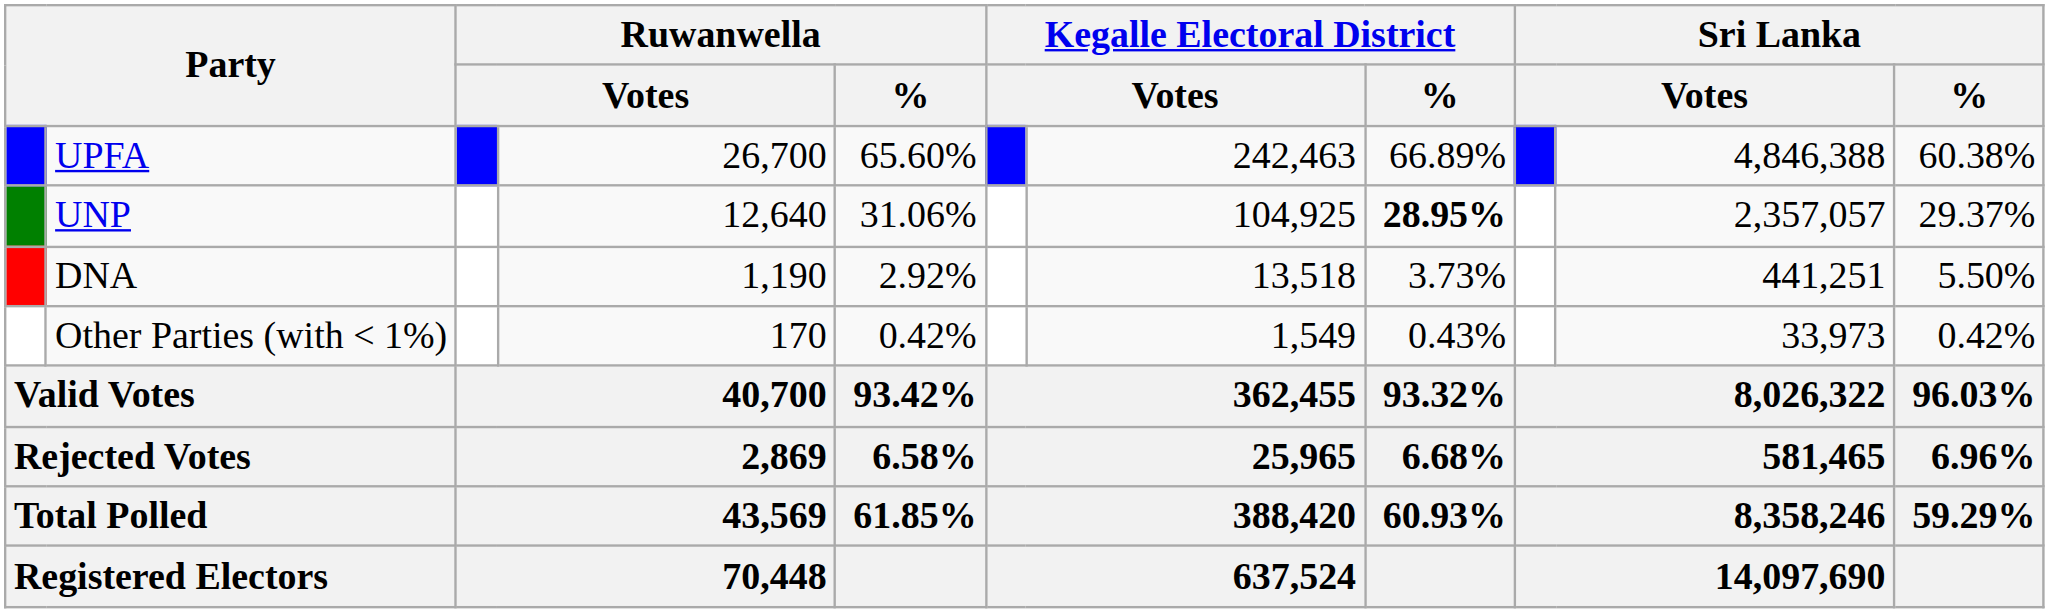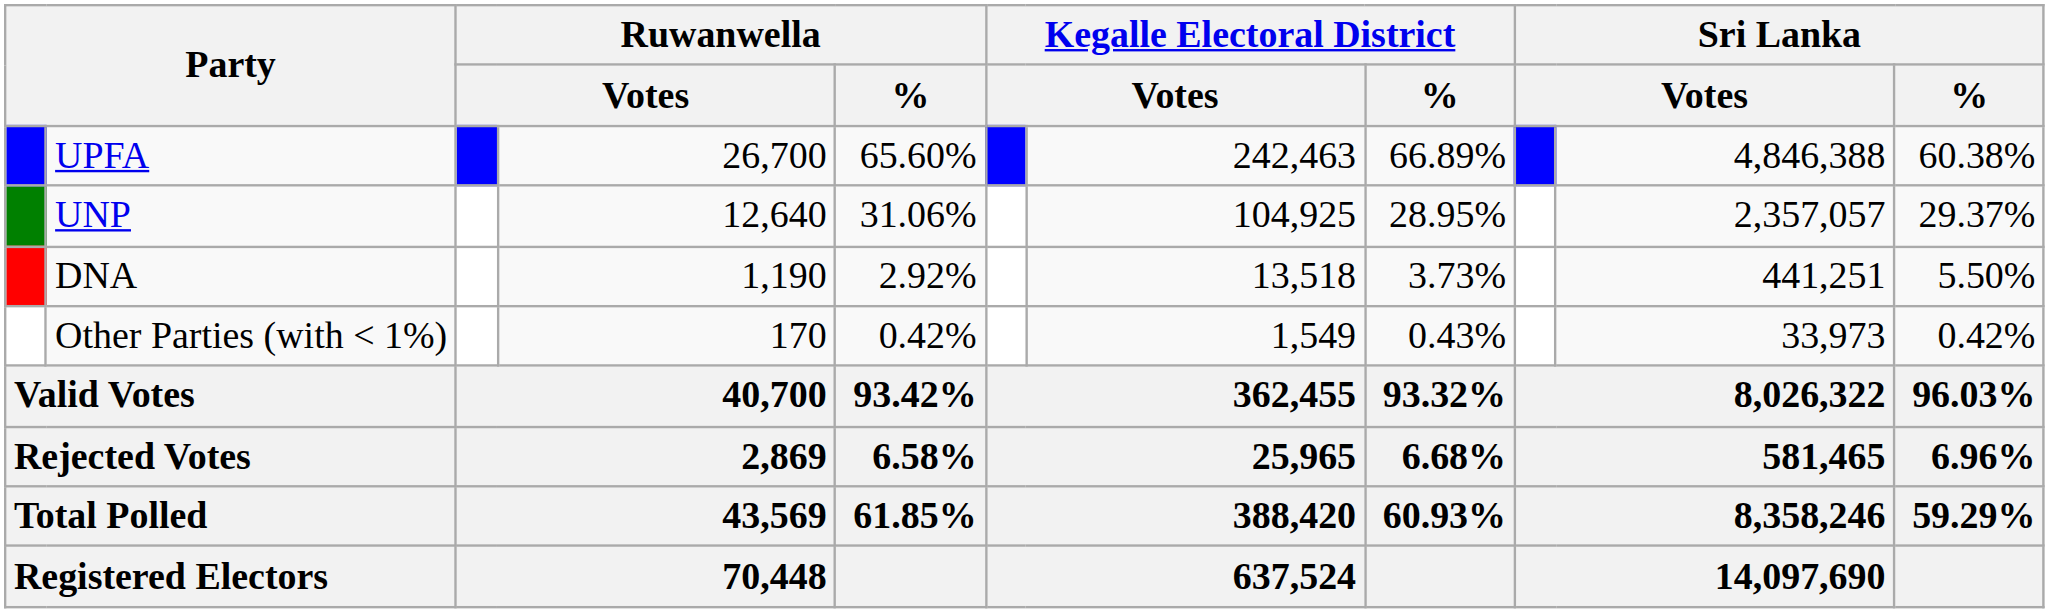(1444, 214) bold -> (1448, 214) normal
